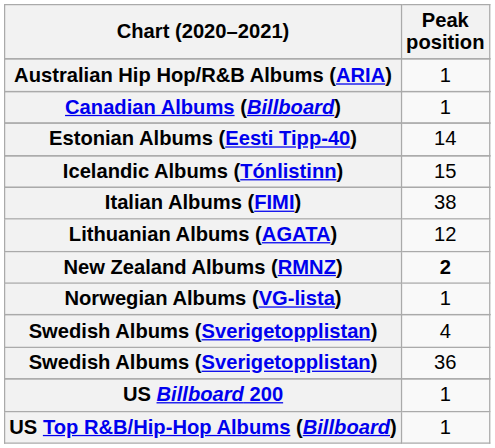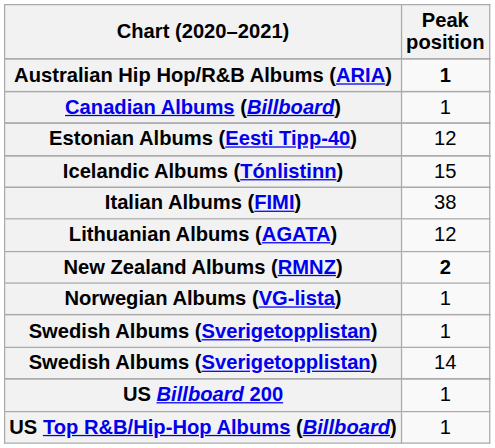(445, 75) normal -> (445, 75) bold
(445, 139) 14 -> (445, 139) 12
(445, 330) 4 -> (445, 330) 1
(445, 362) 36 -> (445, 362) 14
